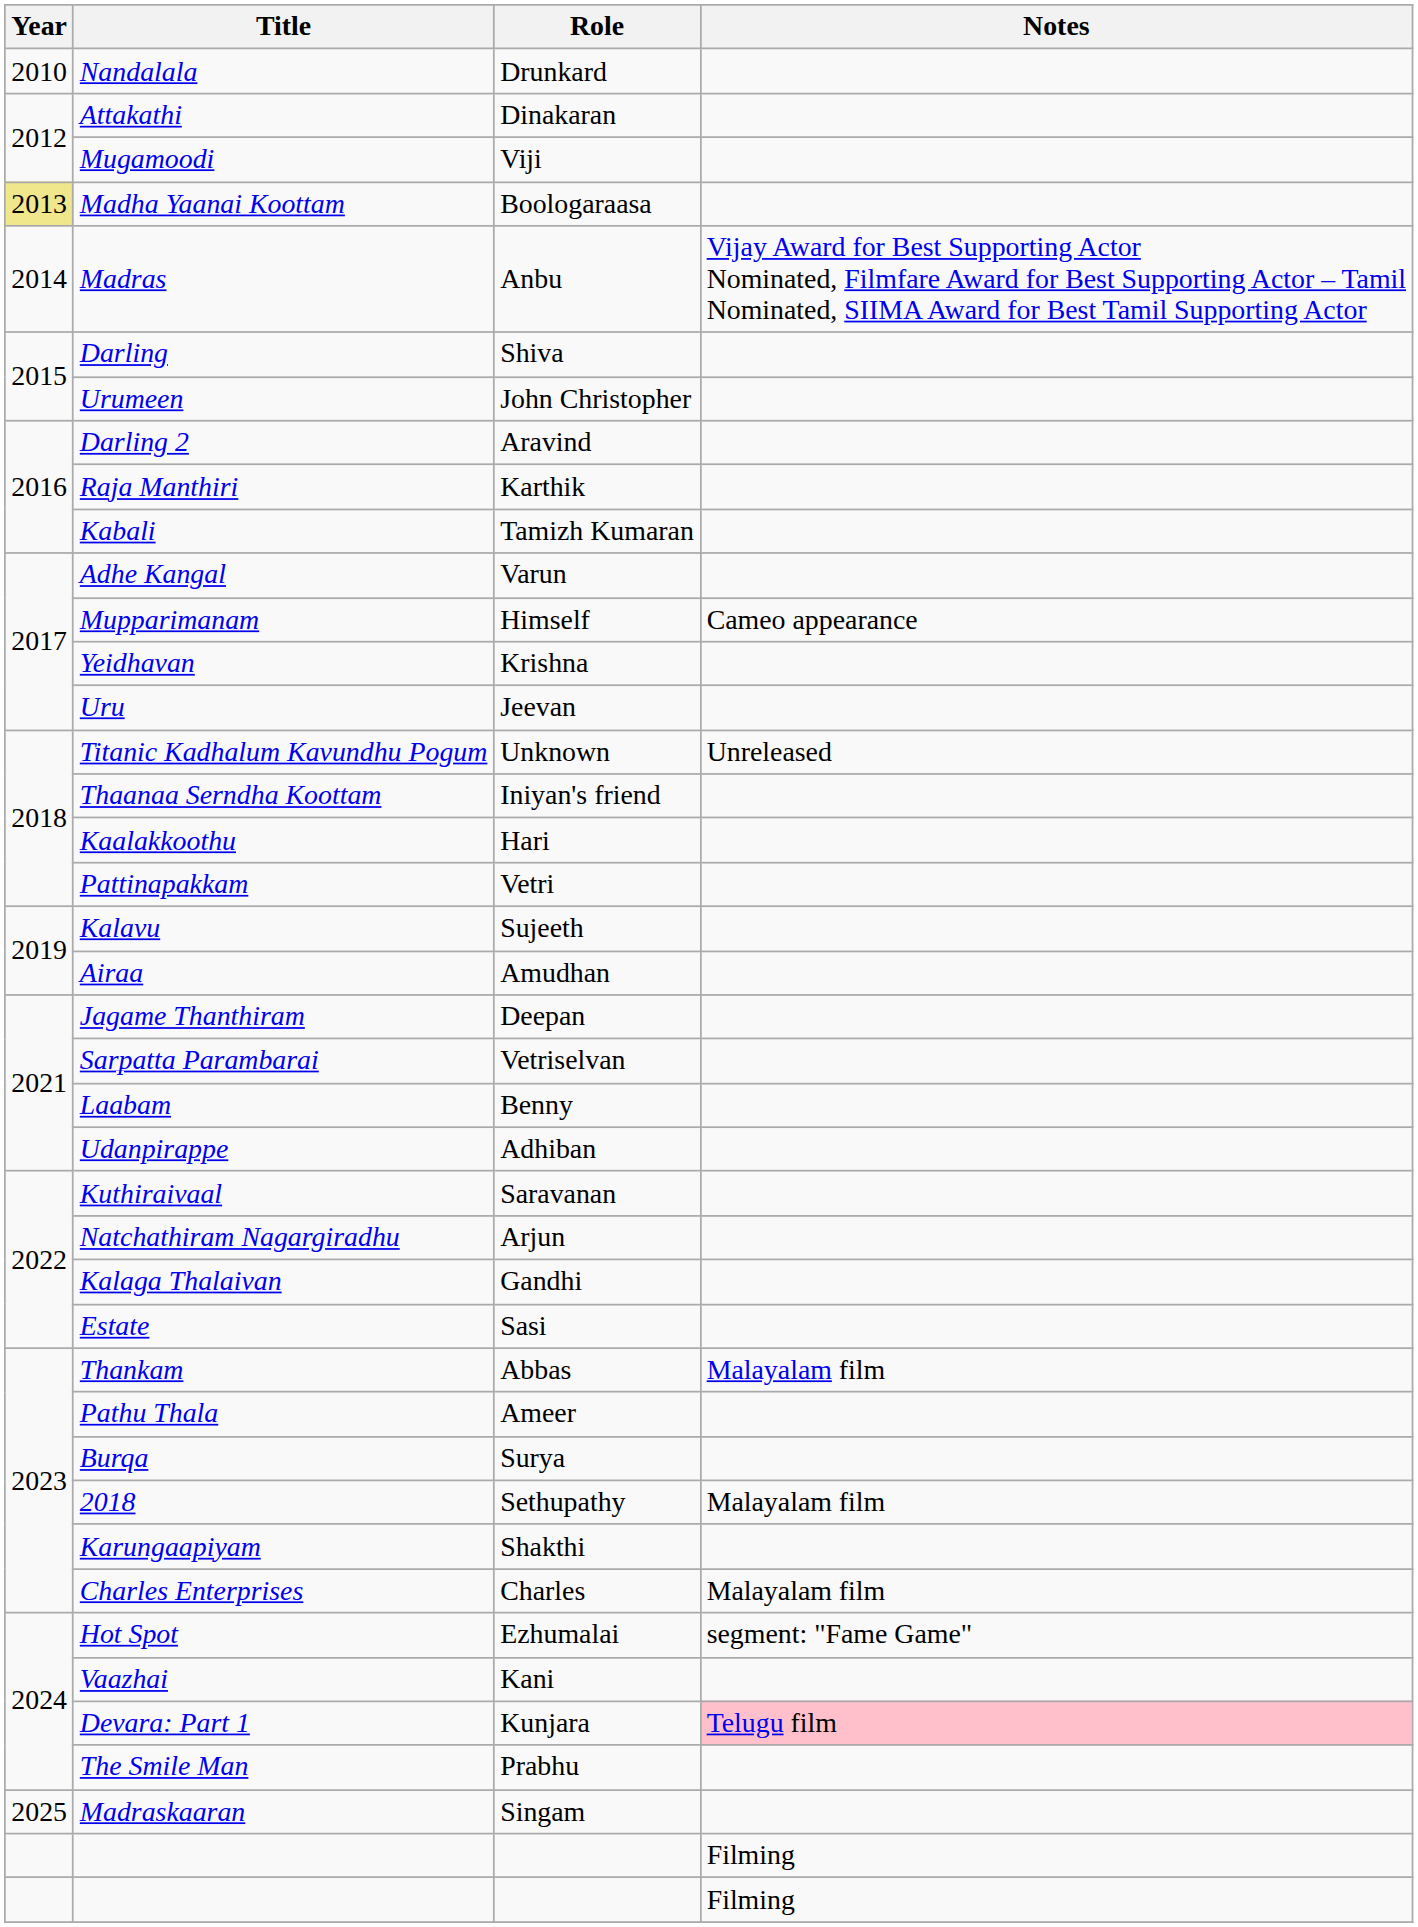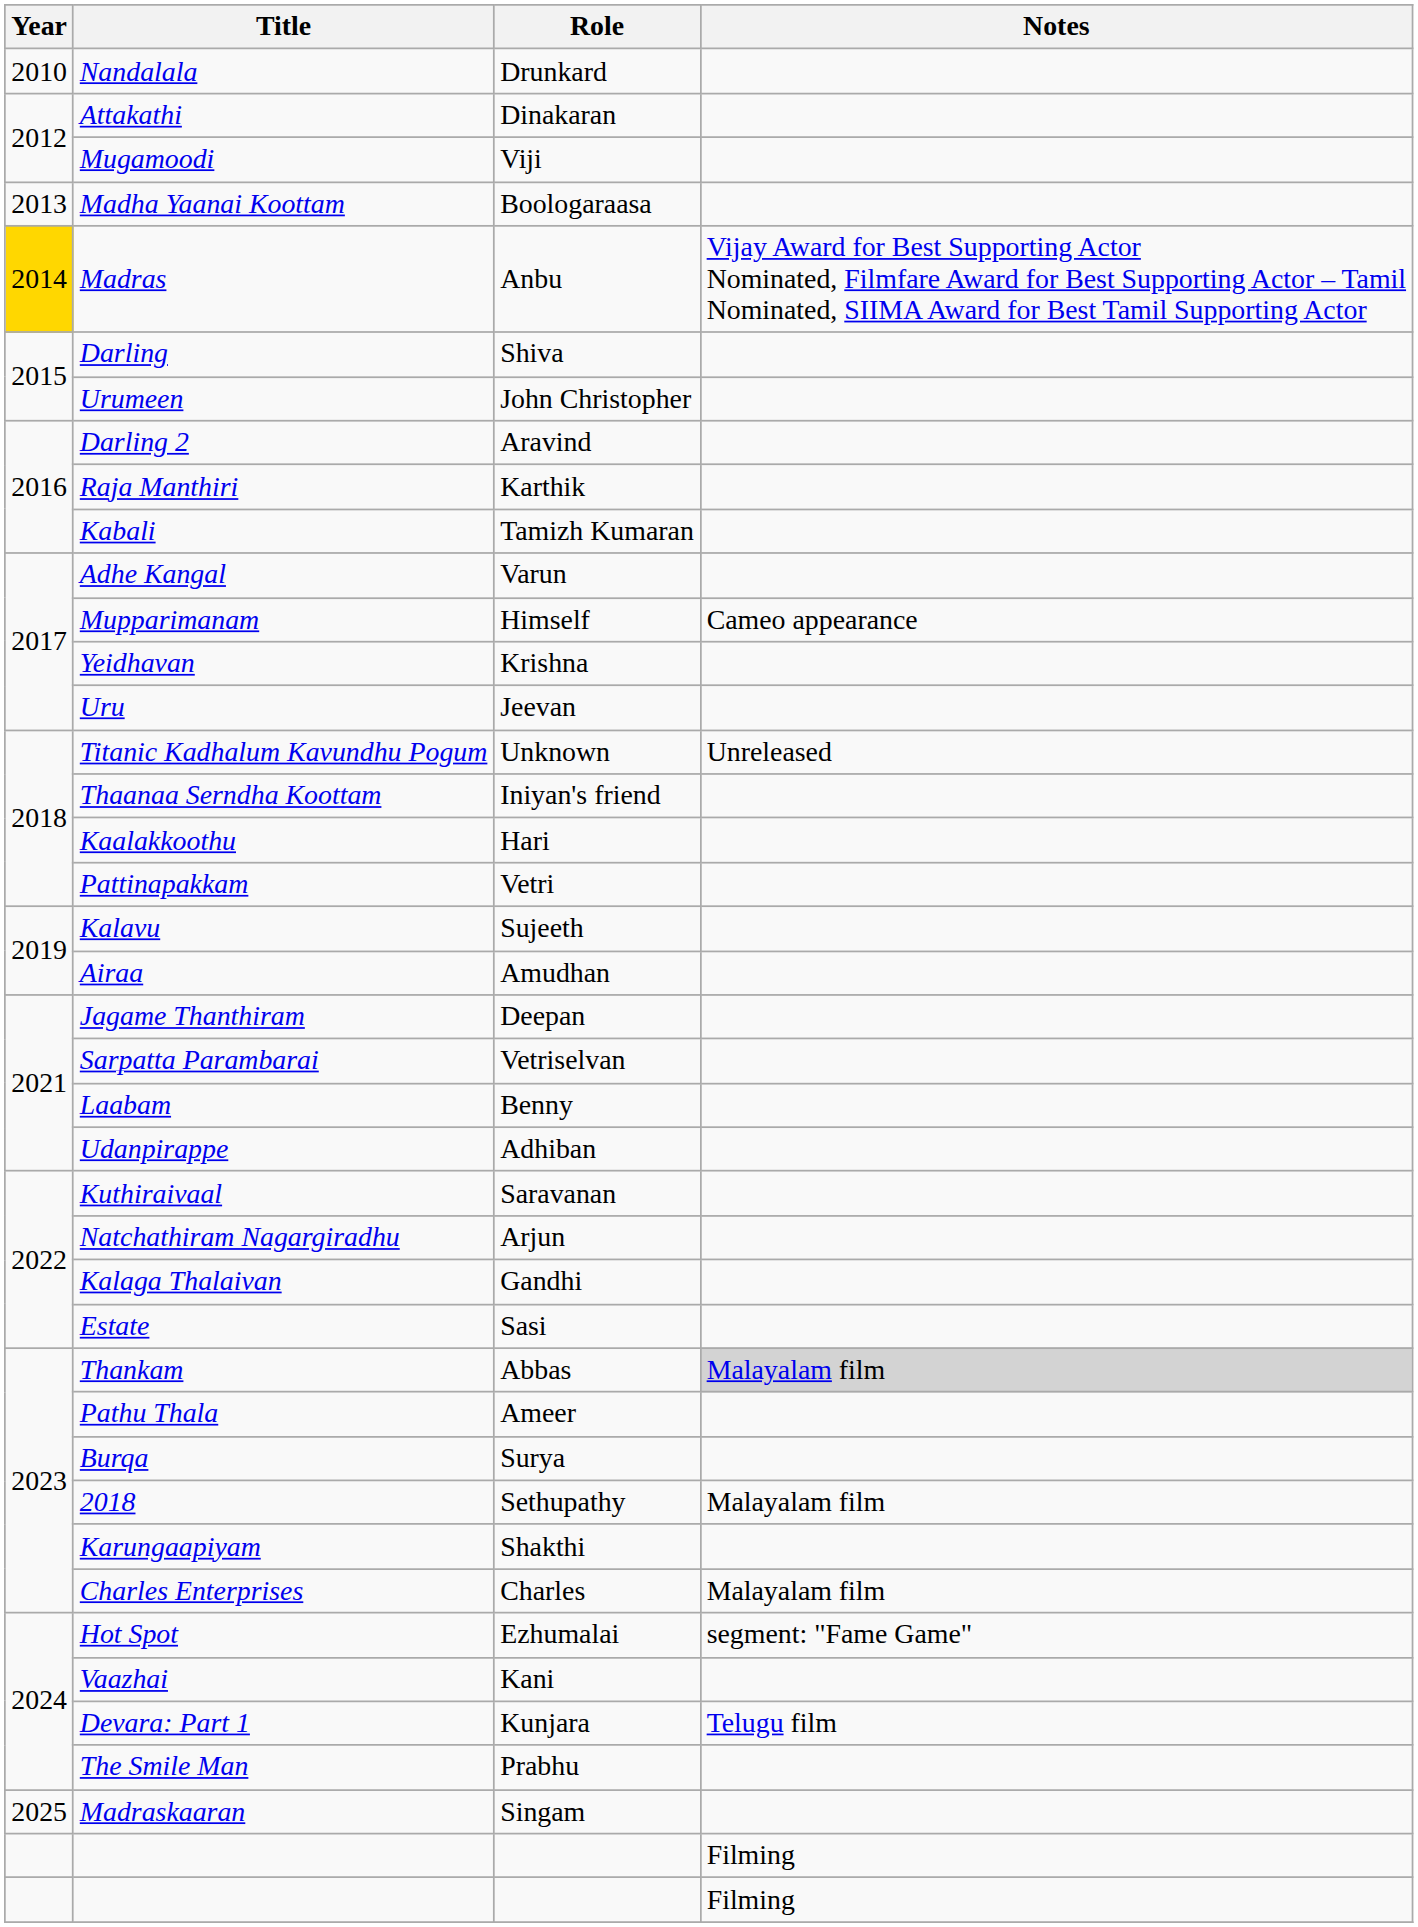(39, 203) khaki background -> (39, 203) no background
(39, 278) no background -> (39, 278) gold background
(796, 1369) no background -> (796, 1369) lightgrey background
(772, 1722) pink background -> (772, 1722) no background
